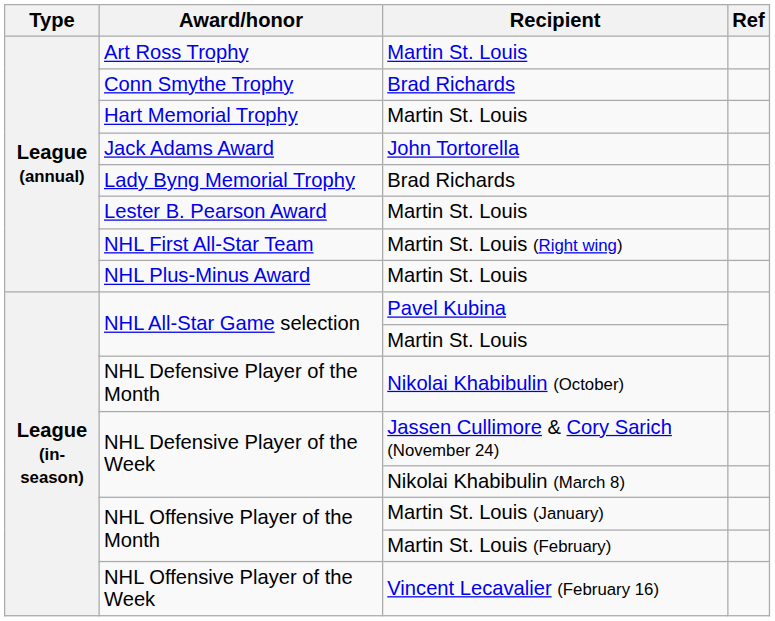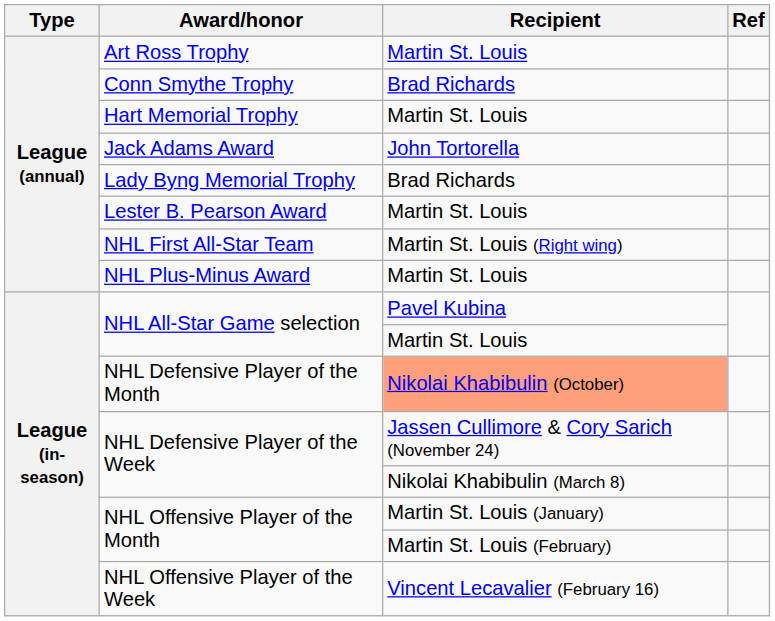(506, 383) no background -> (506, 383) lightsalmon background
